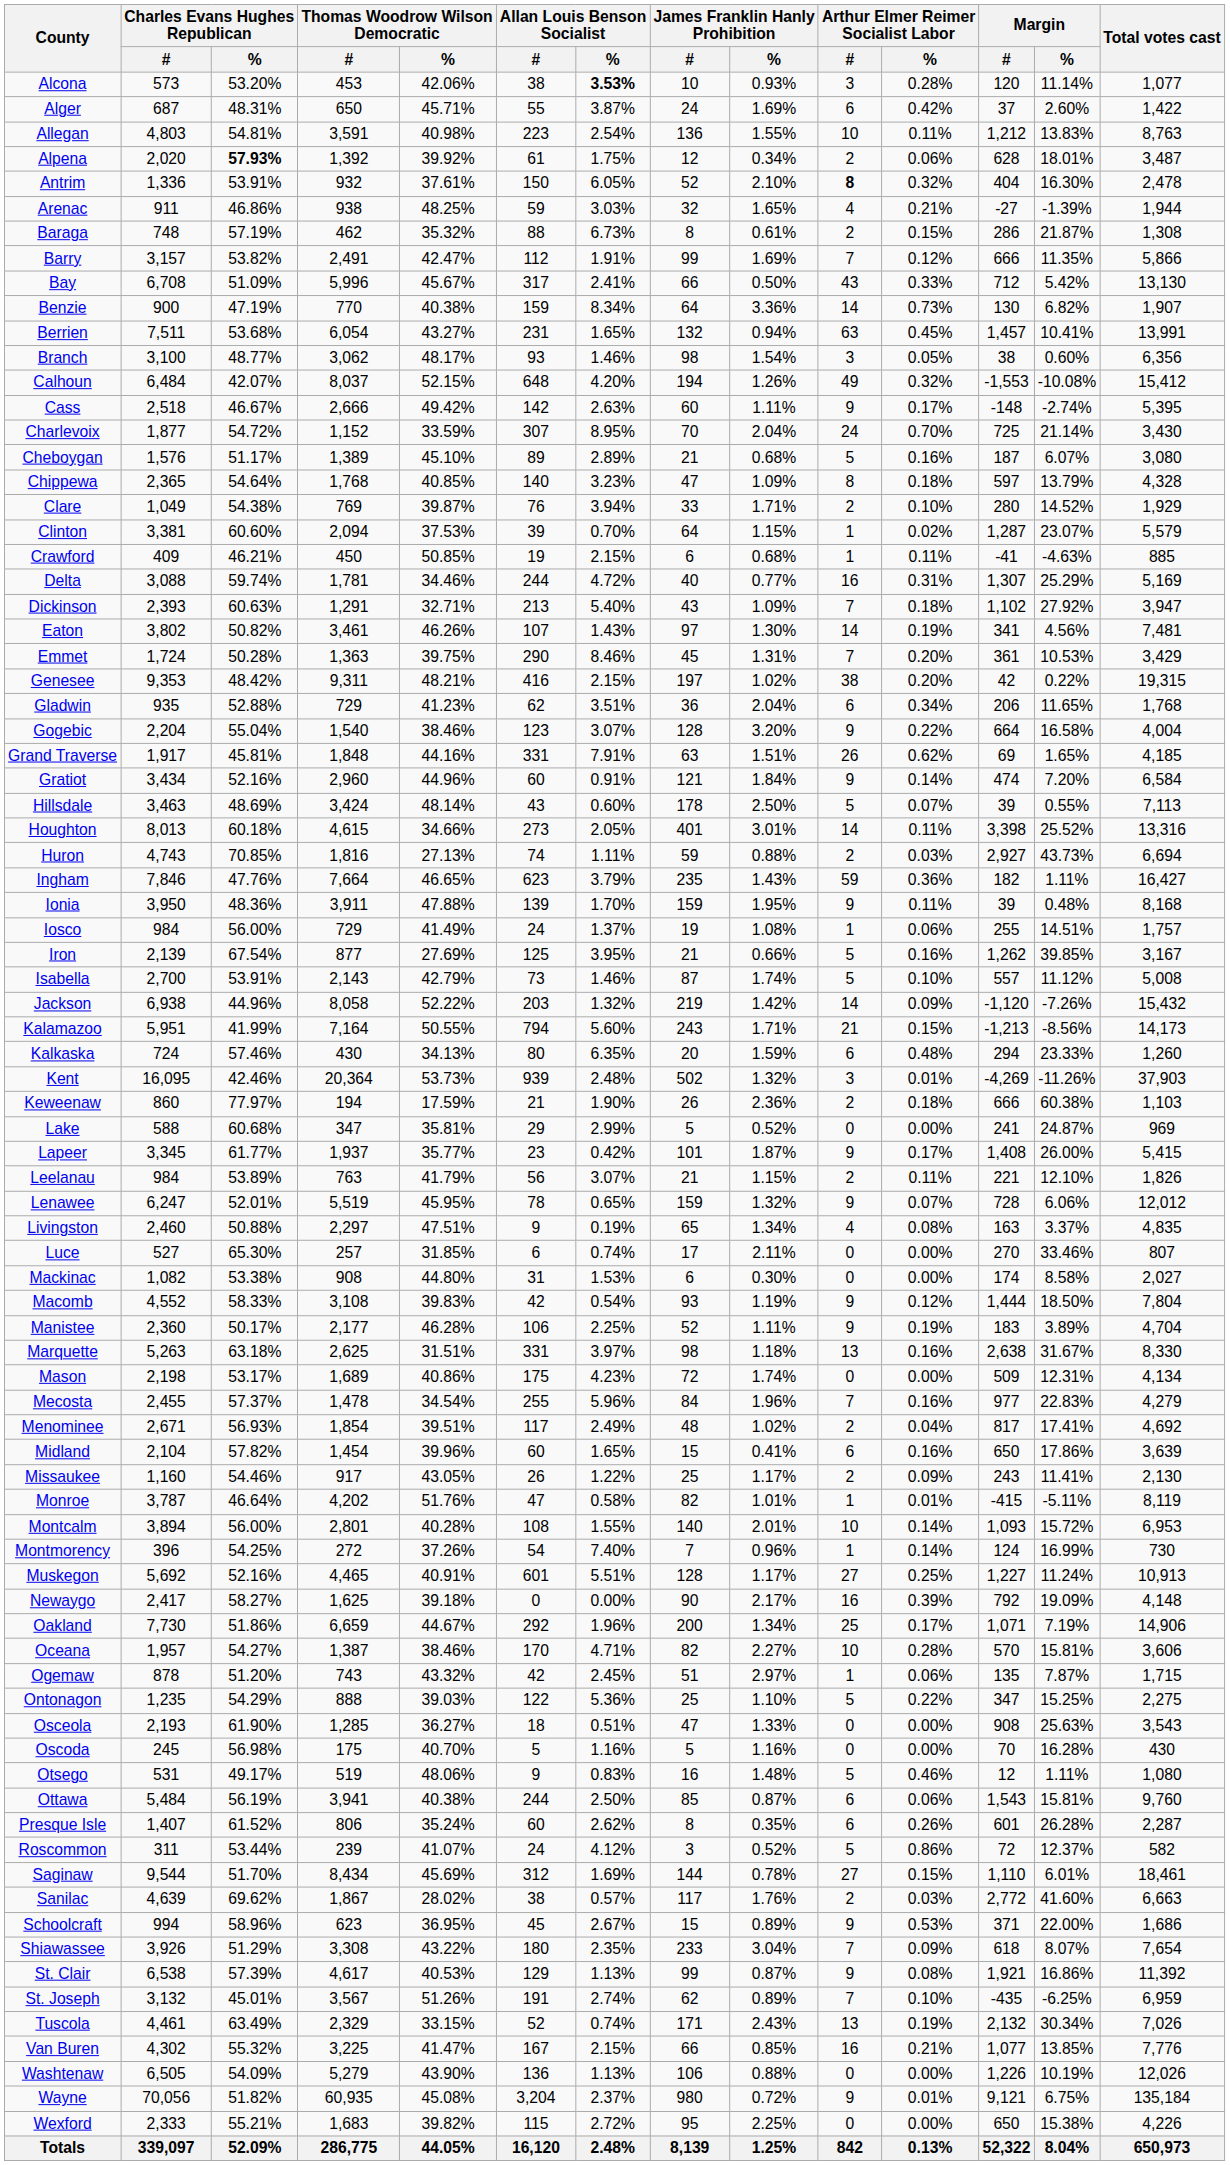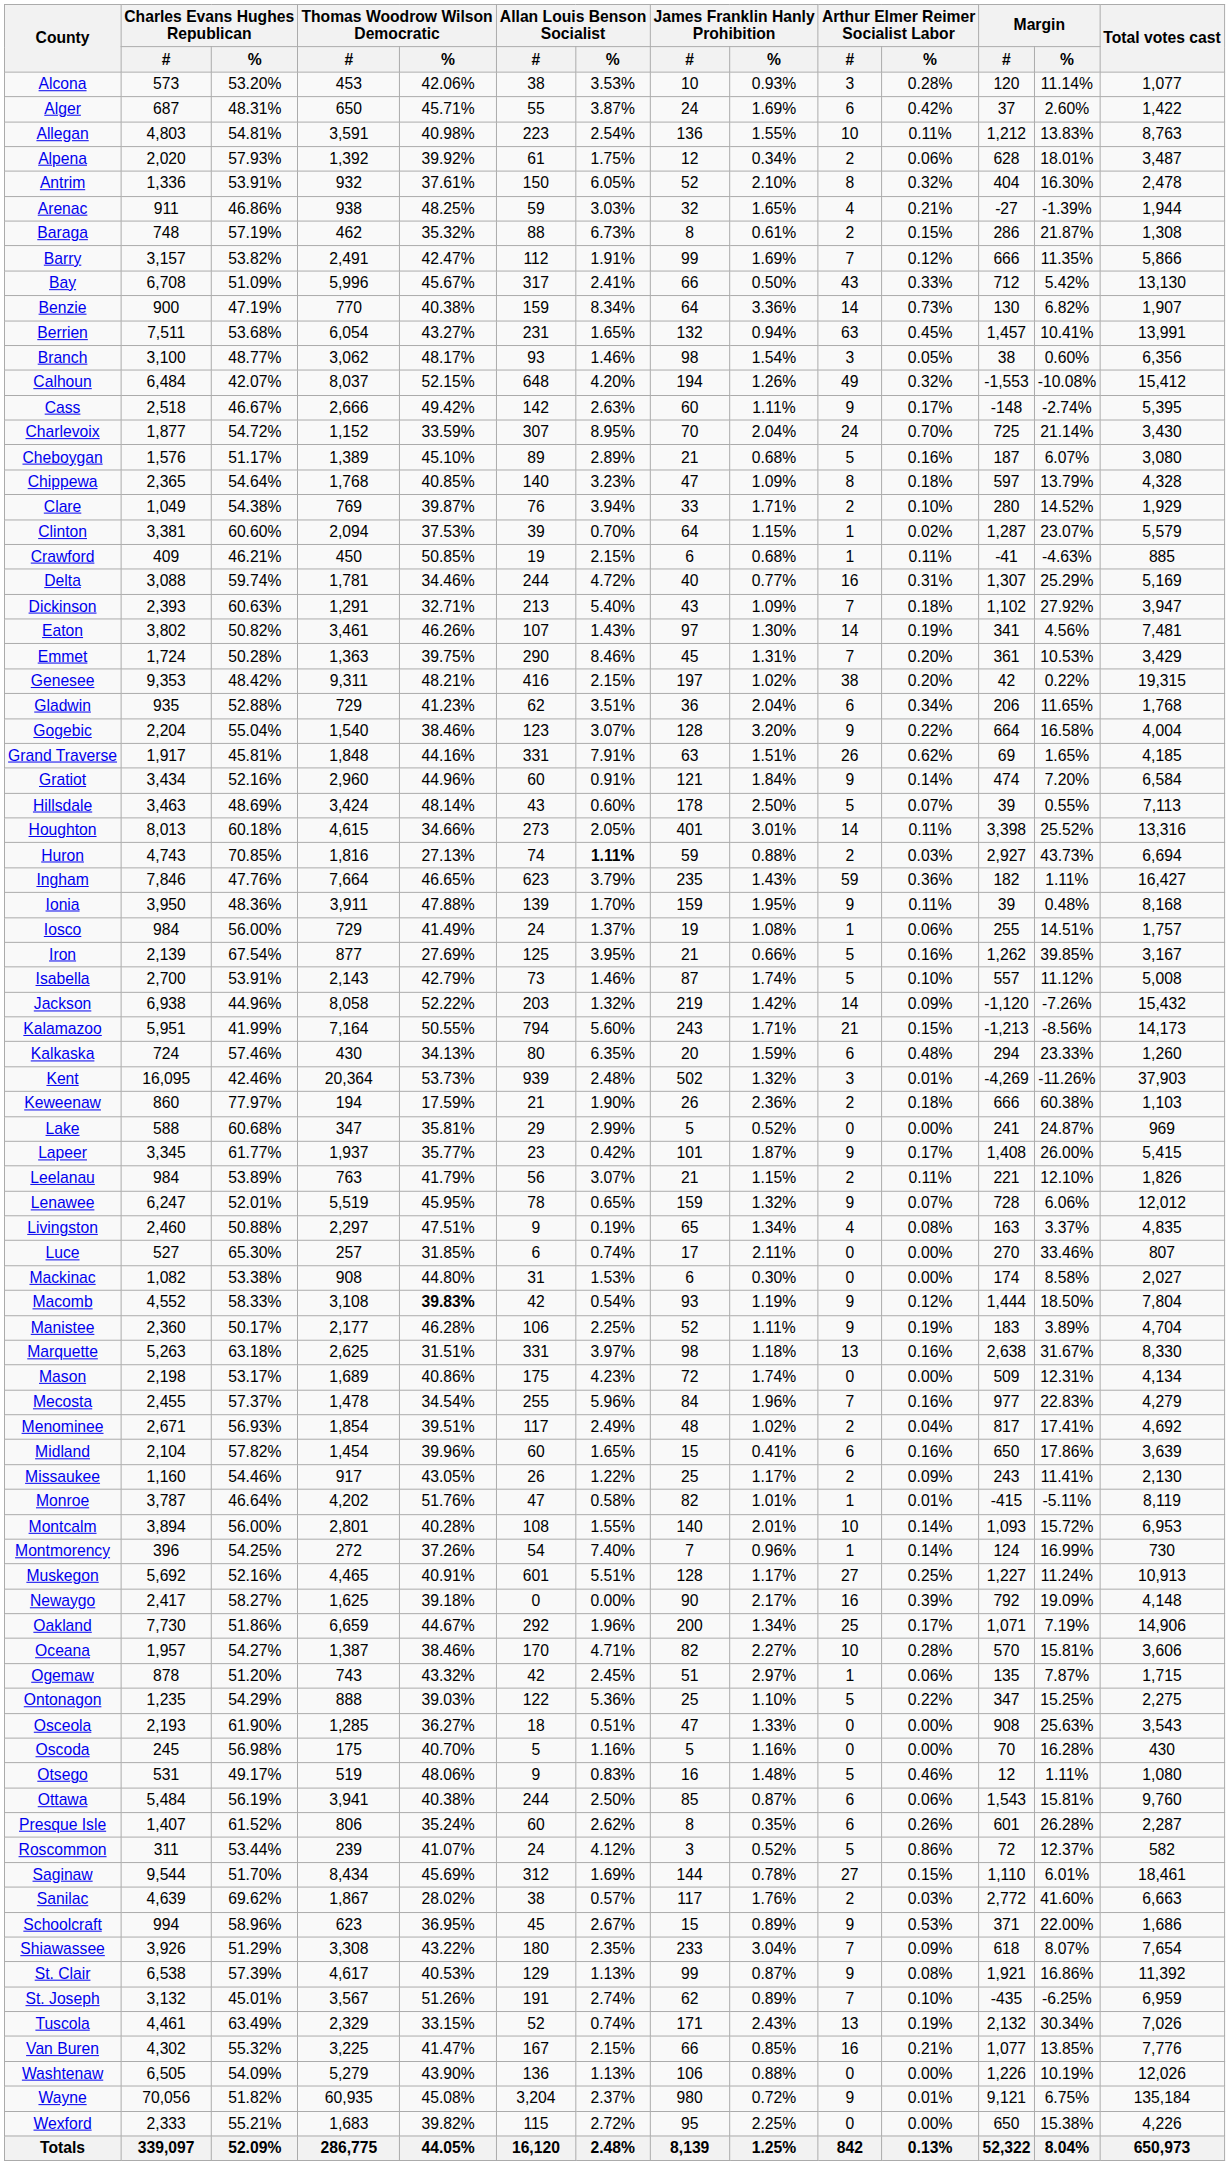(613, 84) bold -> (613, 84) normal
(255, 158) bold -> (255, 158) normal
(850, 183) bold -> (850, 183) normal
(613, 855) normal -> (613, 855) bold
(448, 1302) normal -> (448, 1302) bold
